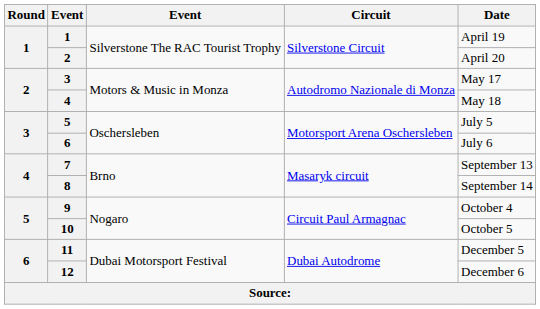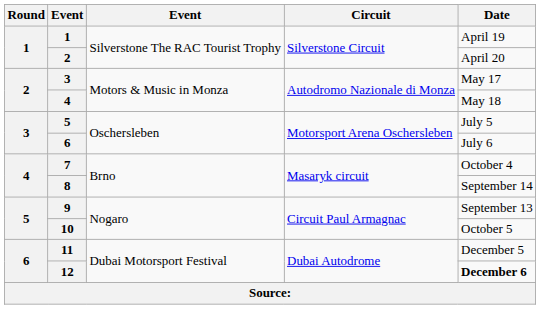(497, 165) September 13 -> (487, 165) October 4
(487, 207) October 4 -> (497, 207) September 13
(493, 272) normal -> (494, 272) bold
